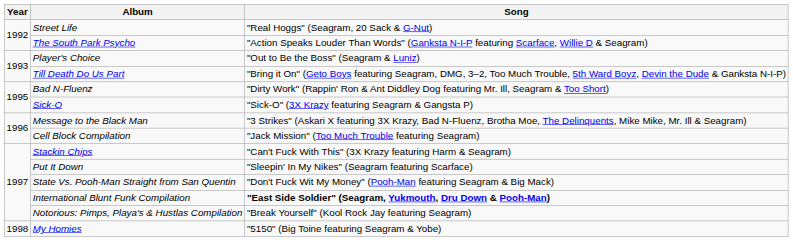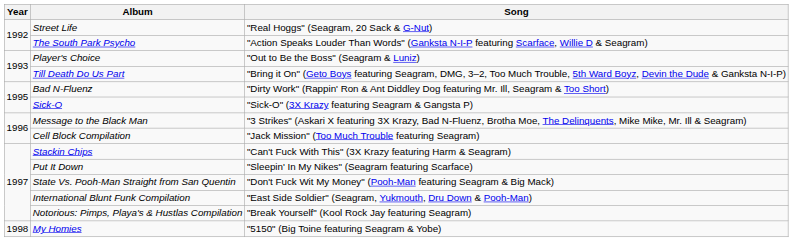(398, 197) bold -> (389, 197) normal
